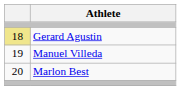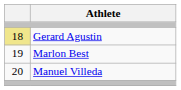(68, 54) Manuel Villeda -> (61, 54) Marlon Best
(61, 71) Marlon Best -> (68, 71) Manuel Villeda
